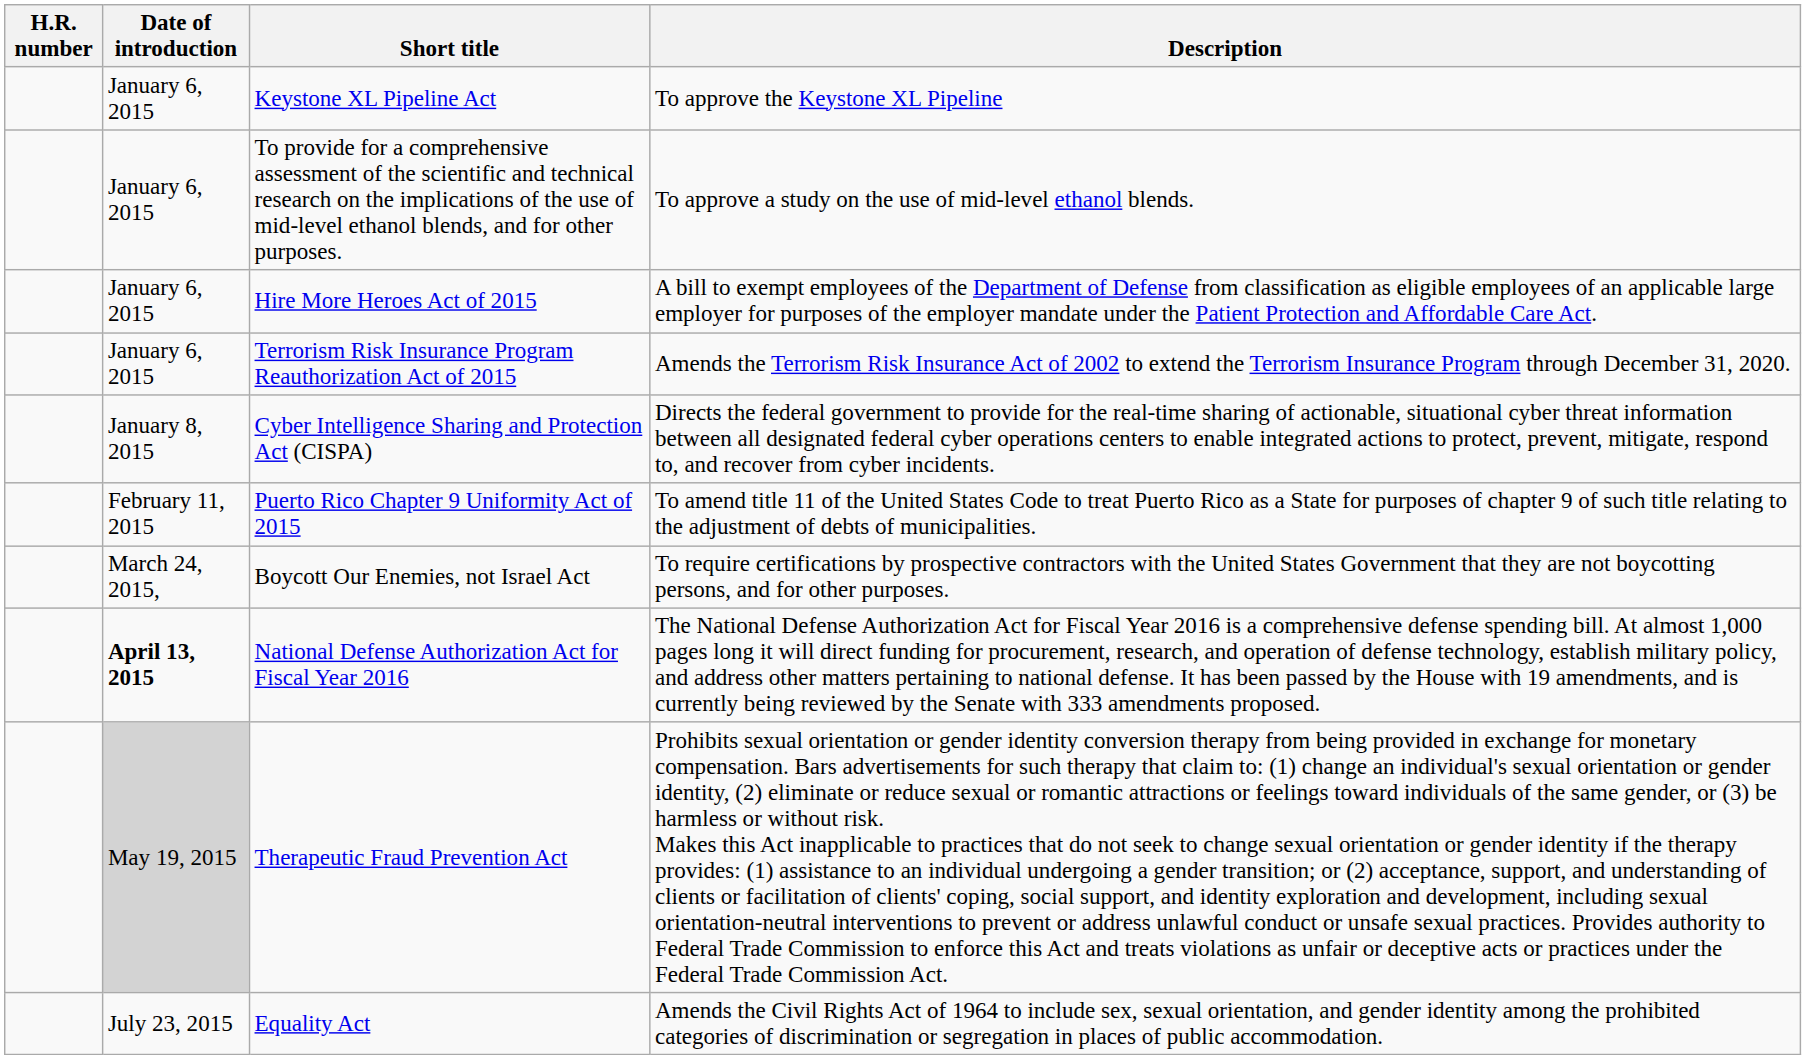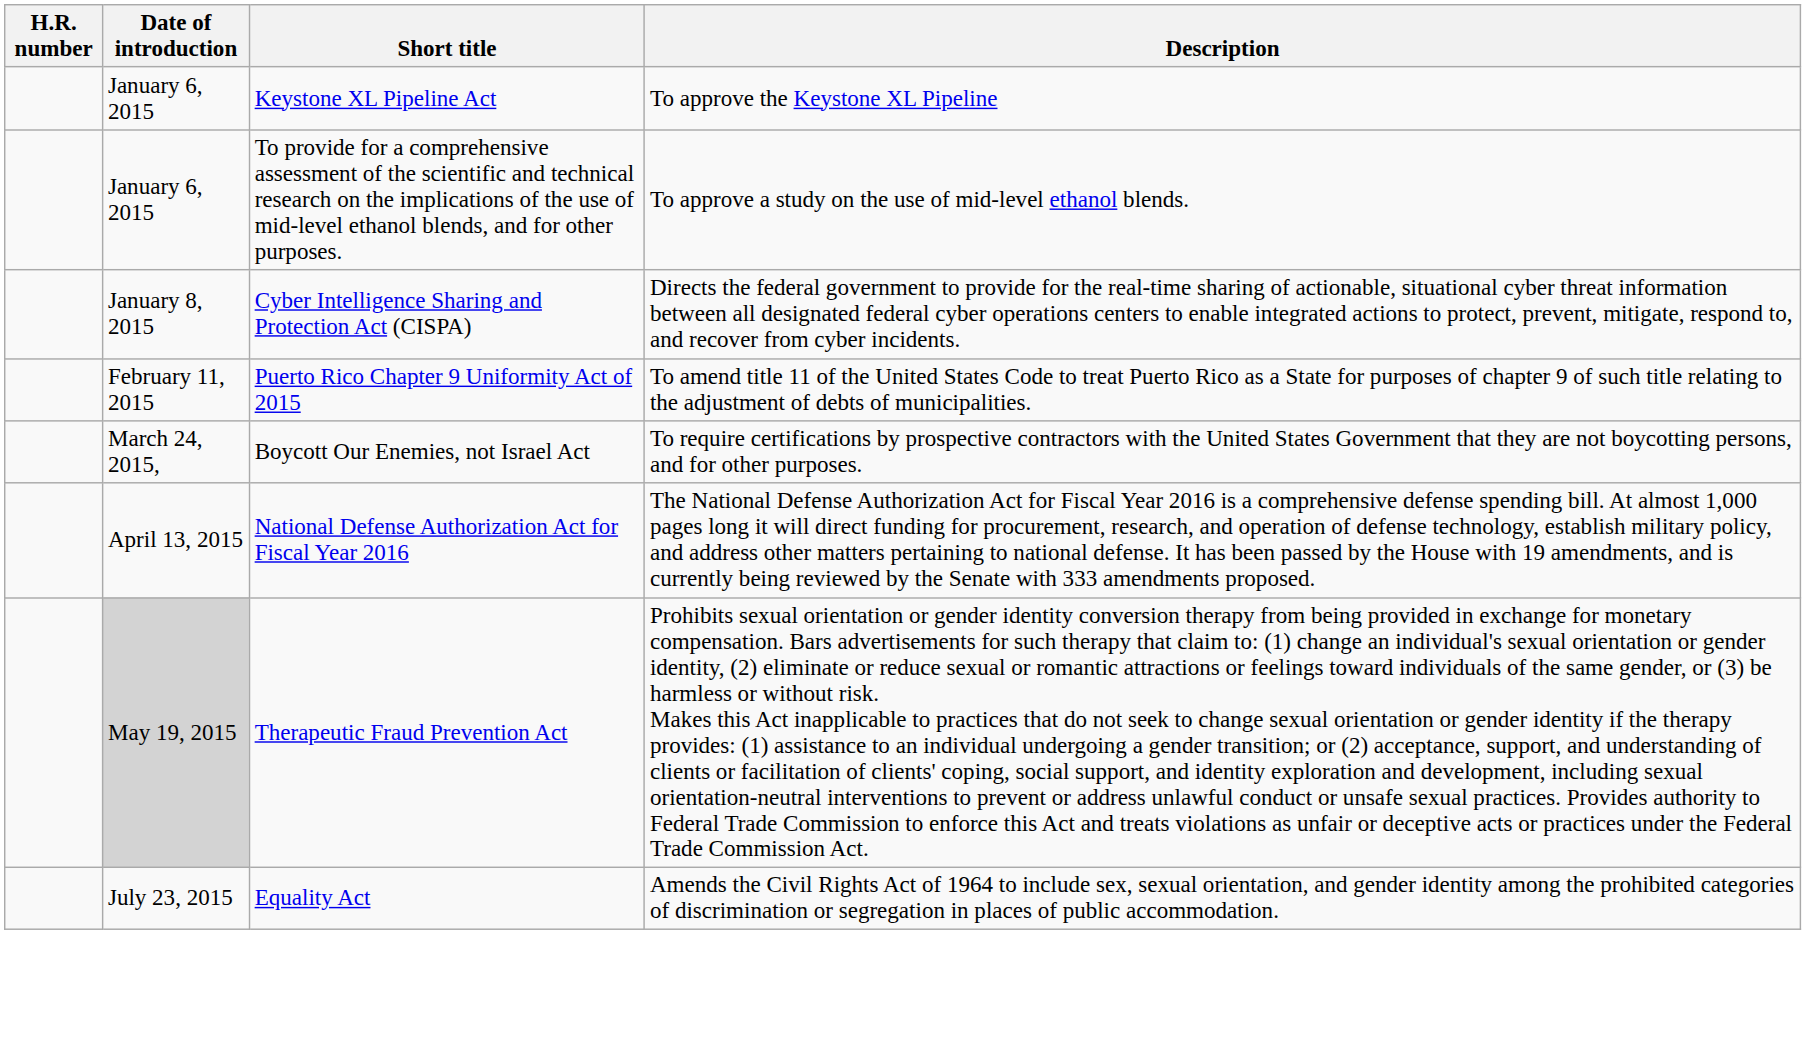- row: (396, 300)
- row: (414, 363)
(151, 665) bold -> (175, 540) normal
